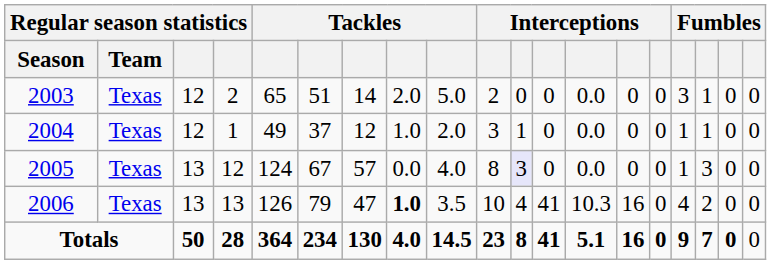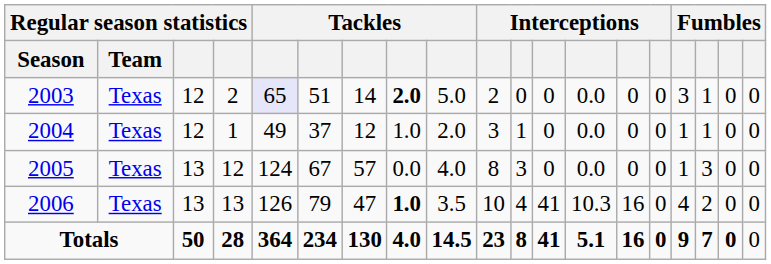(275, 95) no background -> (275, 95) lavender background
(407, 95) normal -> (407, 95) bold
(521, 167) lavender background -> (521, 167) no background
